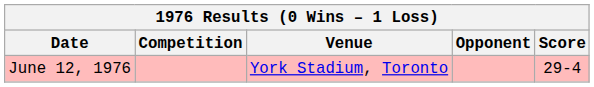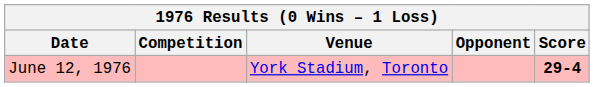(562, 69) normal -> (562, 69) bold
